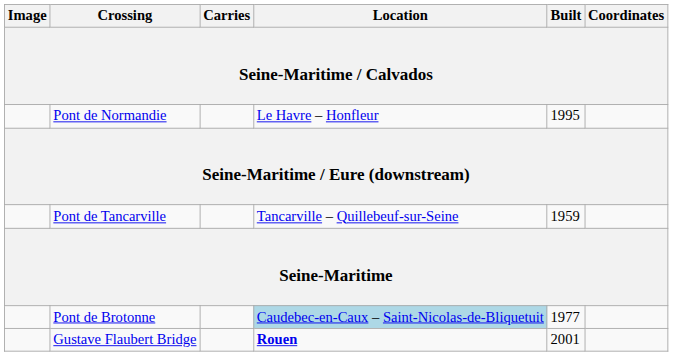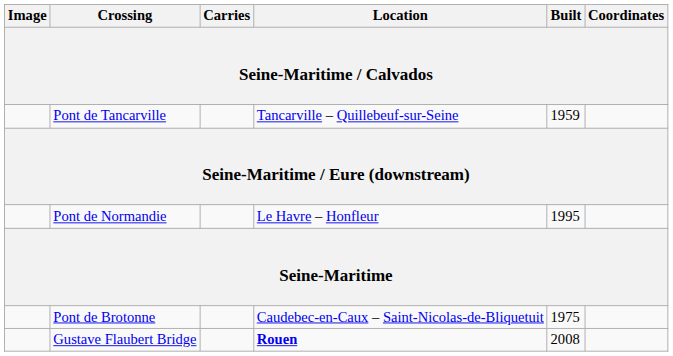rows swapped: (110, 116) <-> (110, 216)
(400, 316) lightblue background -> (400, 316) no background
(565, 316) 1977 -> (565, 316) 1975
(565, 339) 2001 -> (565, 339) 2008
